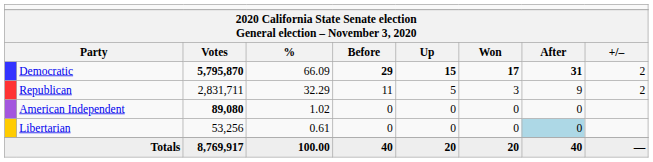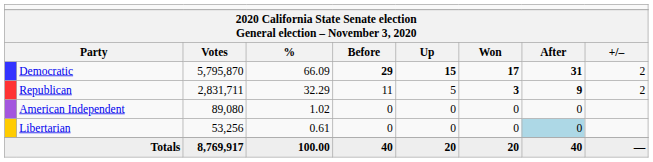(220, 71) bold -> (220, 71) normal
(516, 90) normal -> (516, 90) bold
(579, 90) normal -> (579, 90) bold
(228, 109) bold -> (228, 109) normal
